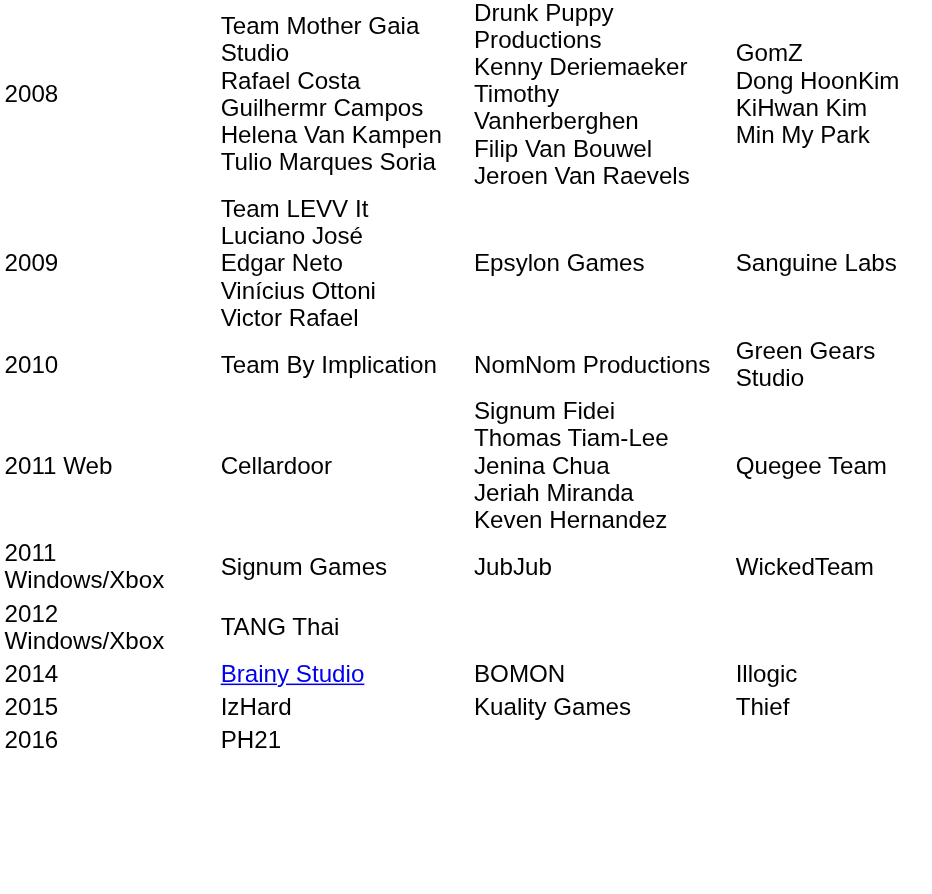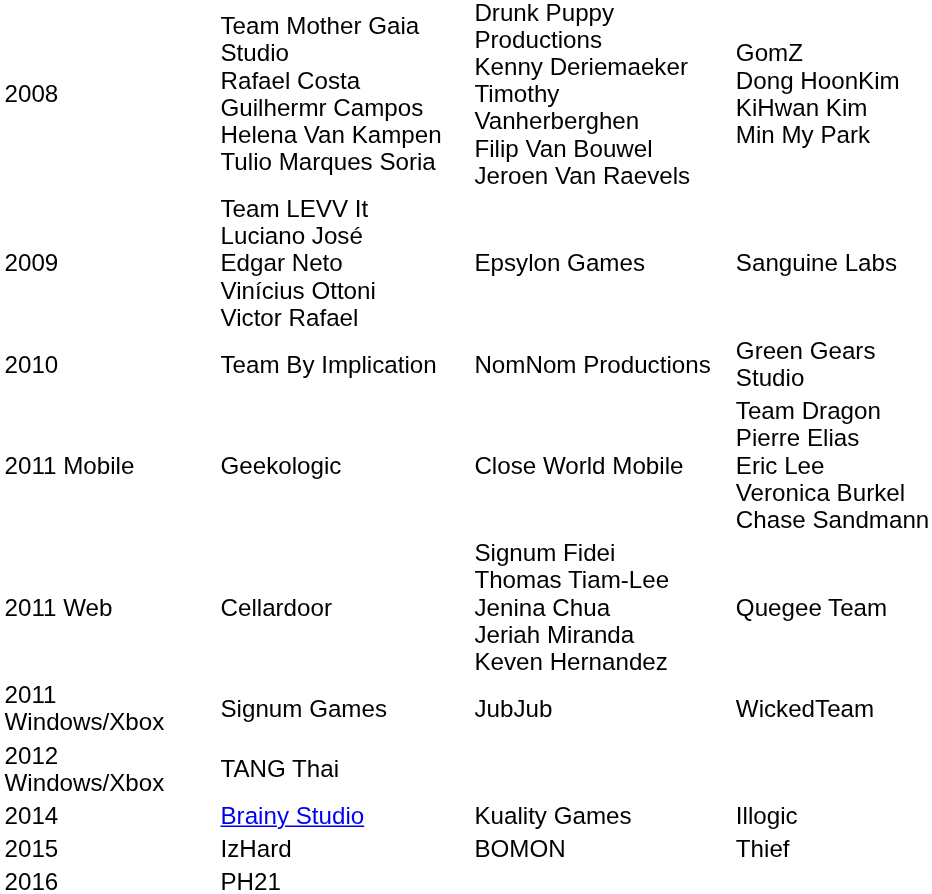+ row: (281, 465)
(520, 674) BOMON -> (553, 816) Kuality Games
(553, 707) Kuality Games -> (520, 849) BOMON
